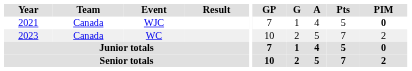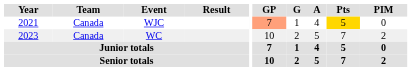(269, 23) no background -> (269, 23) lightsalmon background
(343, 23) no background -> (343, 23) gold background
(384, 23) bold -> (384, 23) normal
